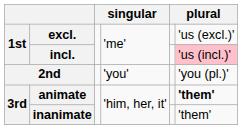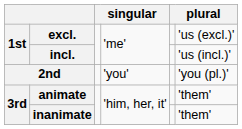(205, 54) pink background -> (205, 54) no background
(196, 94) bold -> (195, 94) normal
